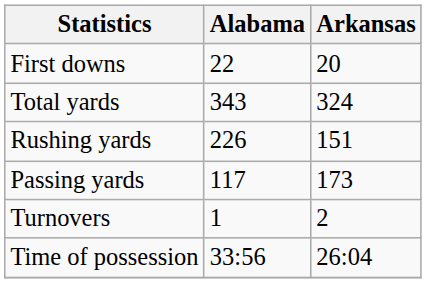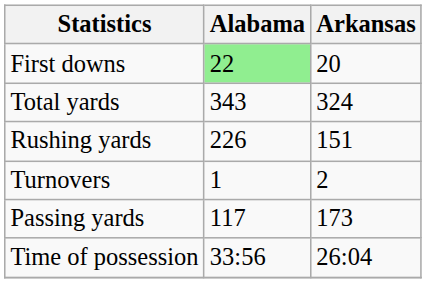(222, 63) no background -> (222, 63) lightgreen background
rows swapped: (77, 179) <-> (60, 218)
